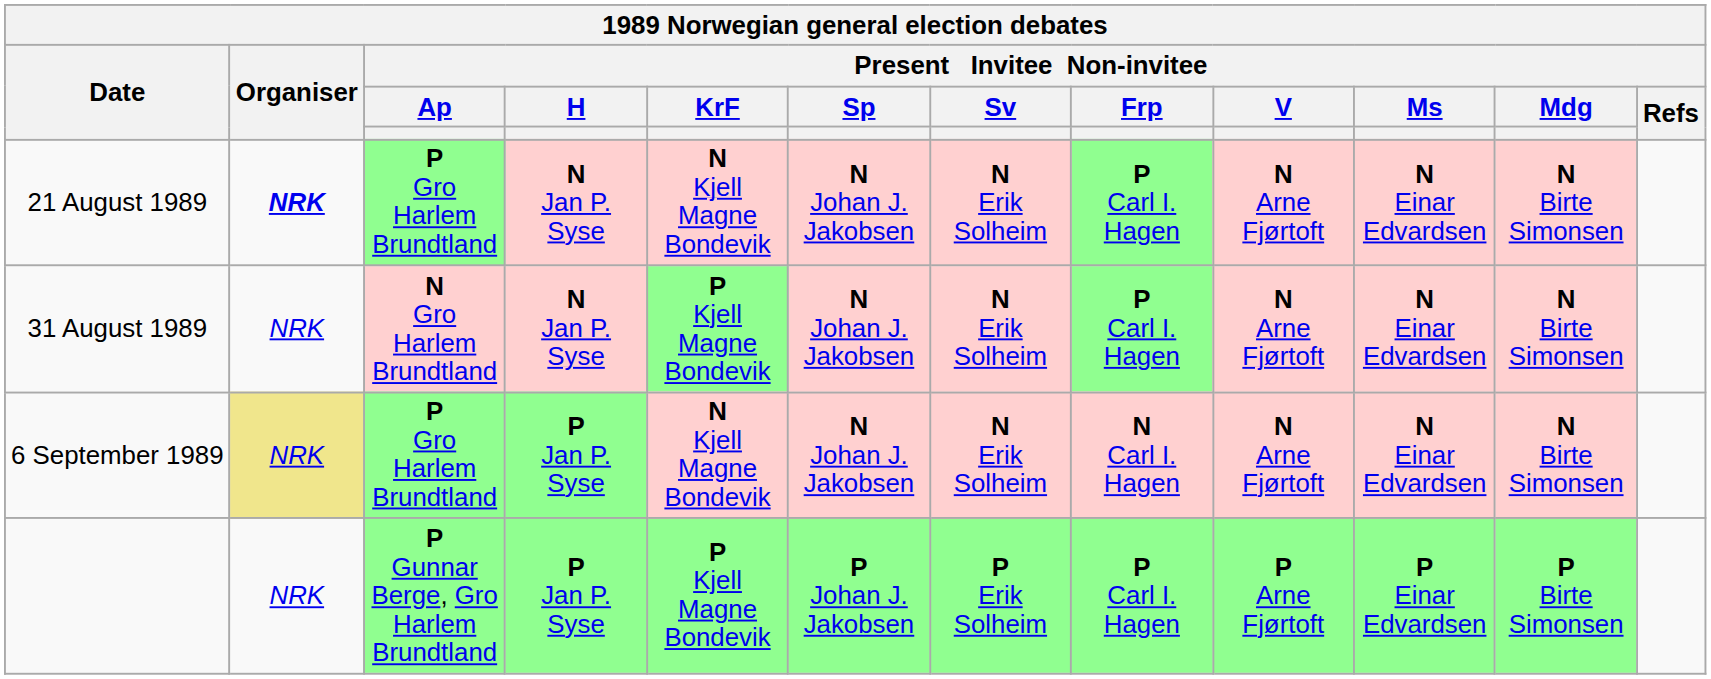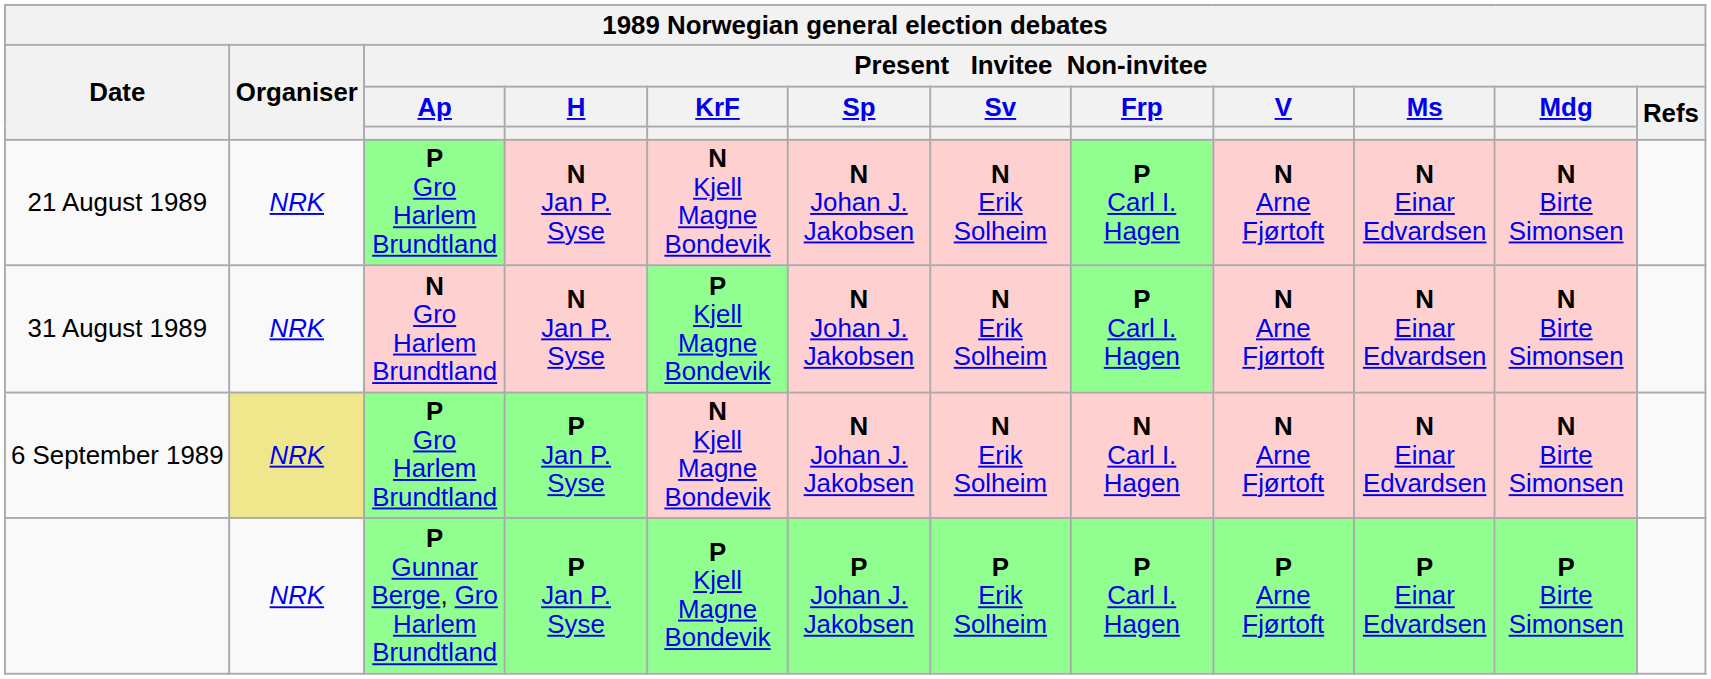(297, 202) bold -> (297, 202) normal
